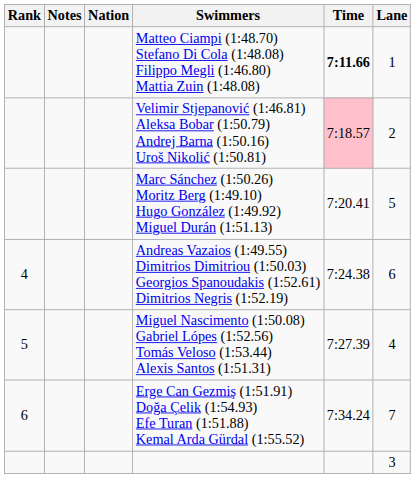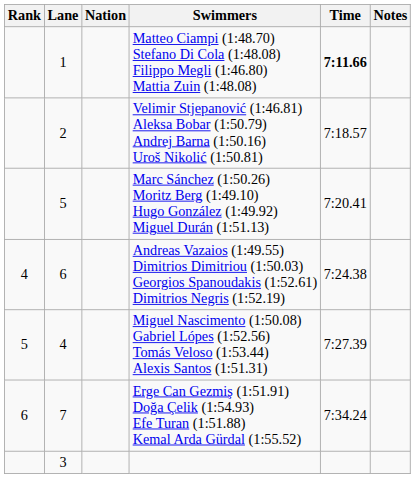columns swapped: (392, 15) <-> (65, 15)
(348, 133) pink background -> (345, 133) no background
